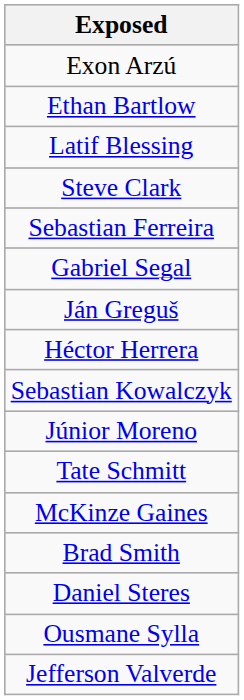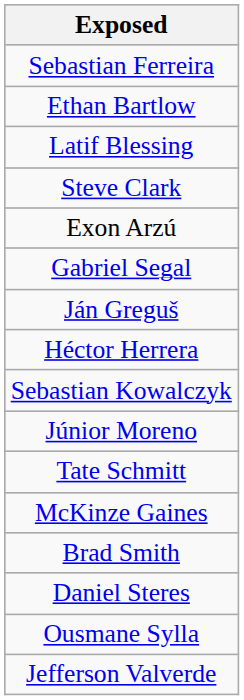(121, 65) Exon Arzú -> (121, 65) Sebastian Ferreira
(121, 227) Sebastian Ferreira -> (121, 227) Exon Arzú
